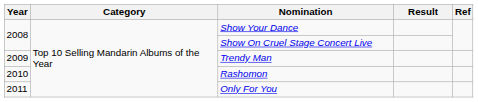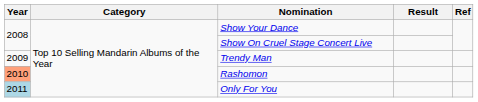(17, 74) no background -> (17, 74) lightsalmon background
(17, 89) no background -> (17, 89) lightblue background
